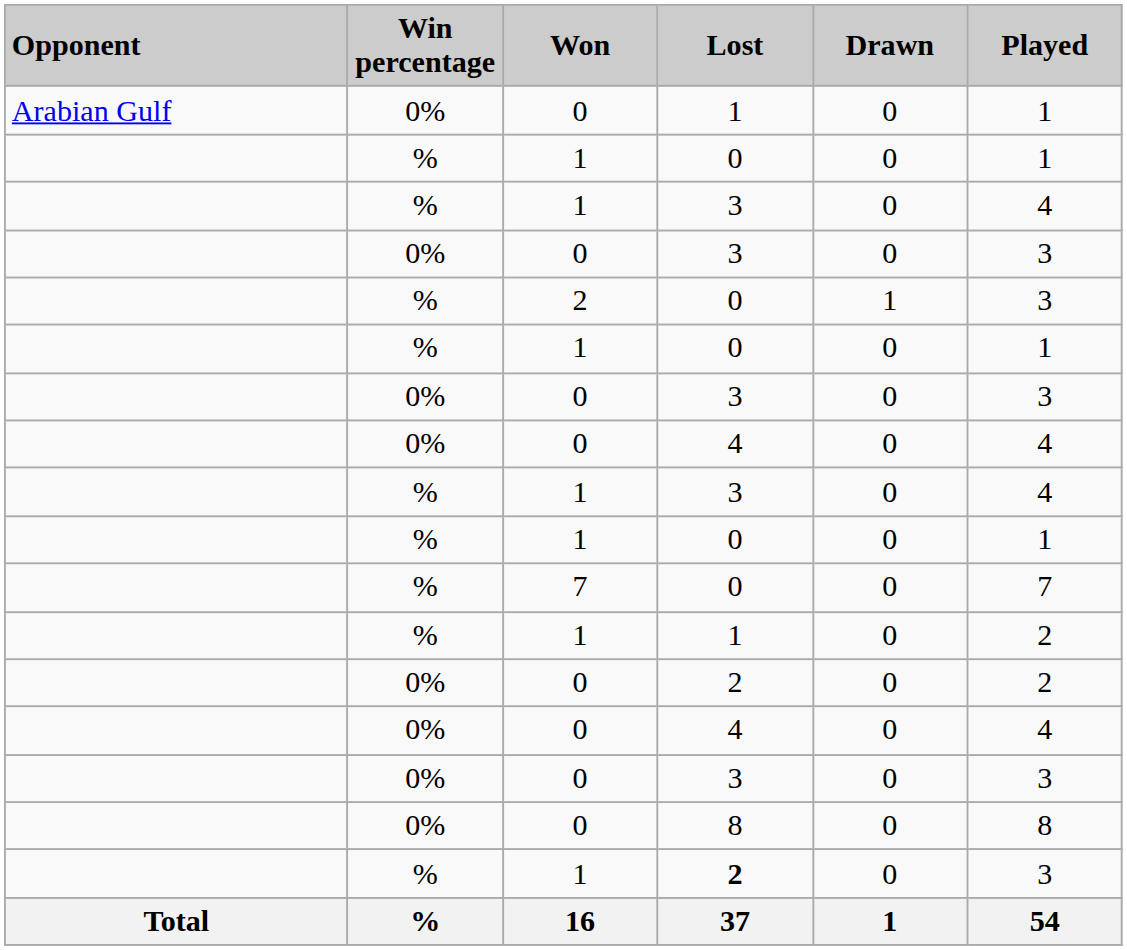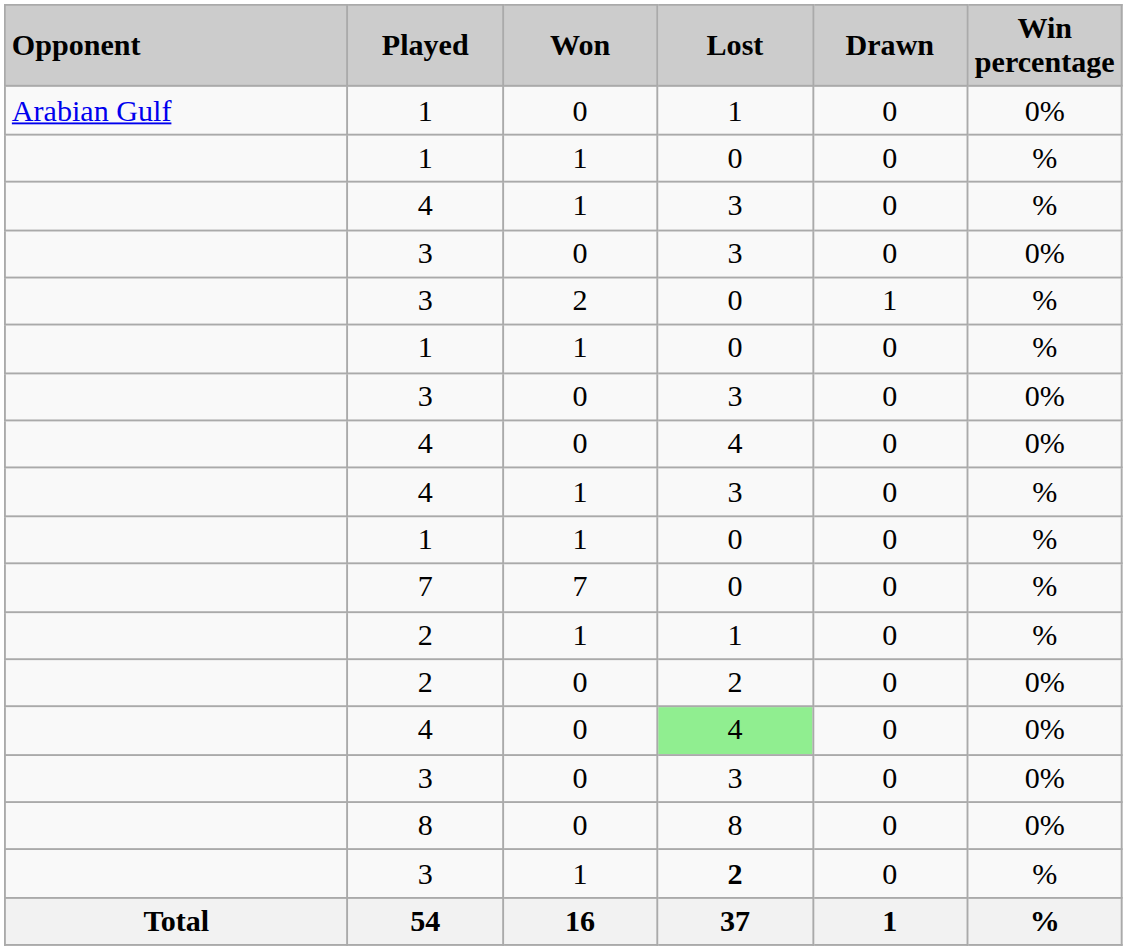columns swapped: (1045, 45) <-> (425, 45)
(735, 730) no background -> (735, 730) lightgreen background
